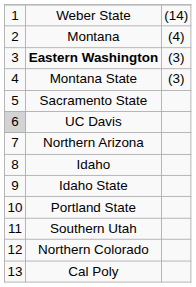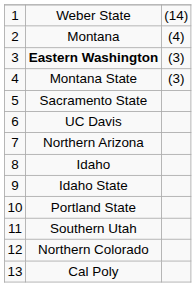(15, 122) lightgrey background -> (15, 122) no background
